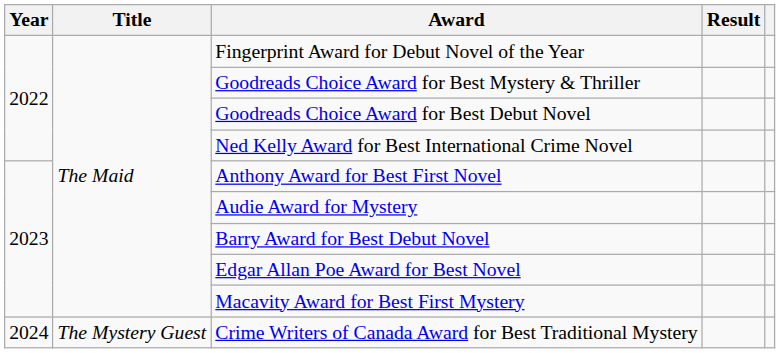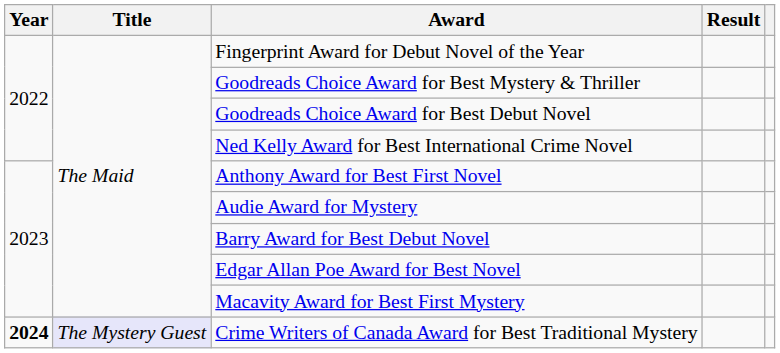(29, 332) normal -> (29, 332) bold
(132, 332) no background -> (132, 332) lavender background
